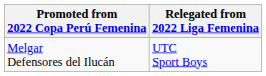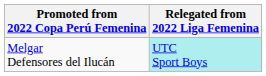(180, 54) no background -> (180, 54) paleturquoise background
